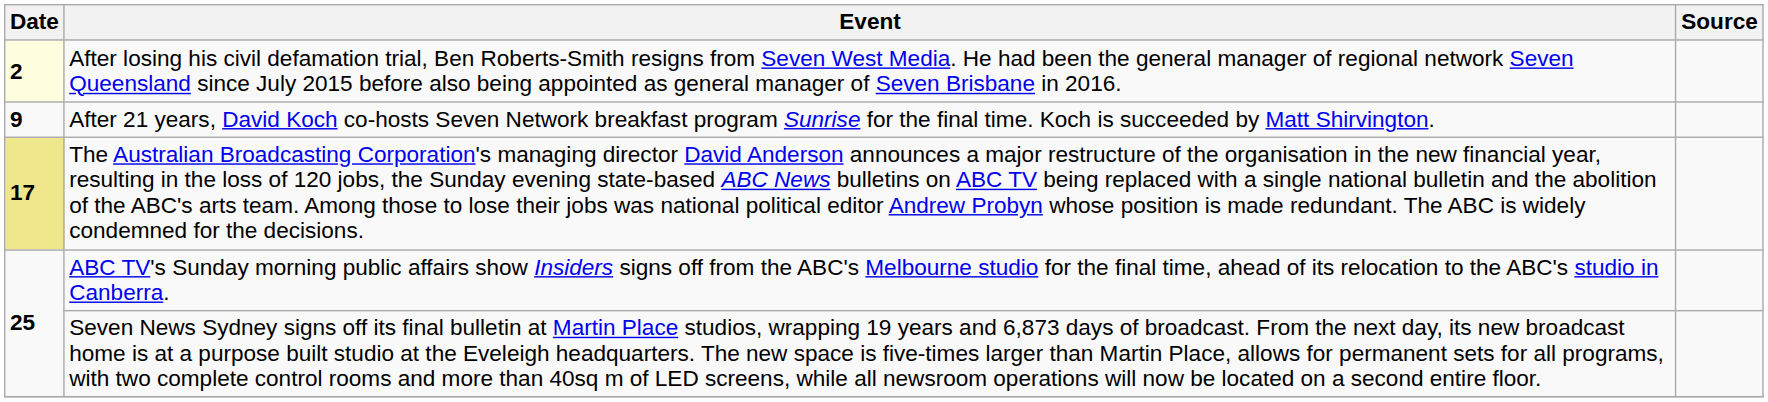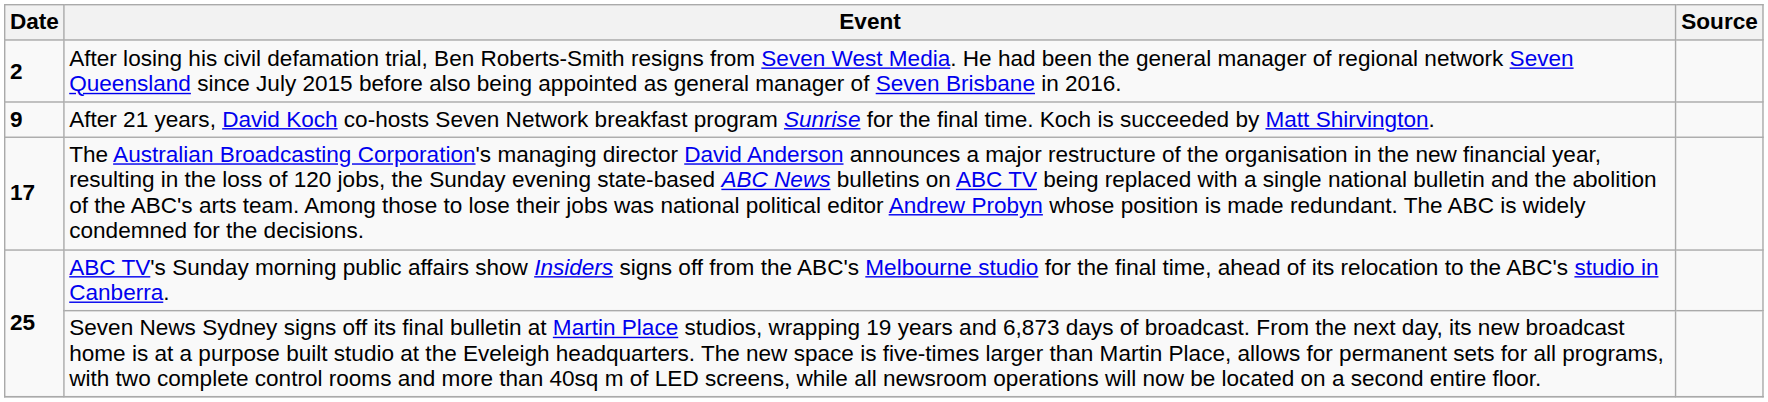(16, 70) lightyellow background -> (16, 70) no background
(22, 193) khaki background -> (22, 193) no background
